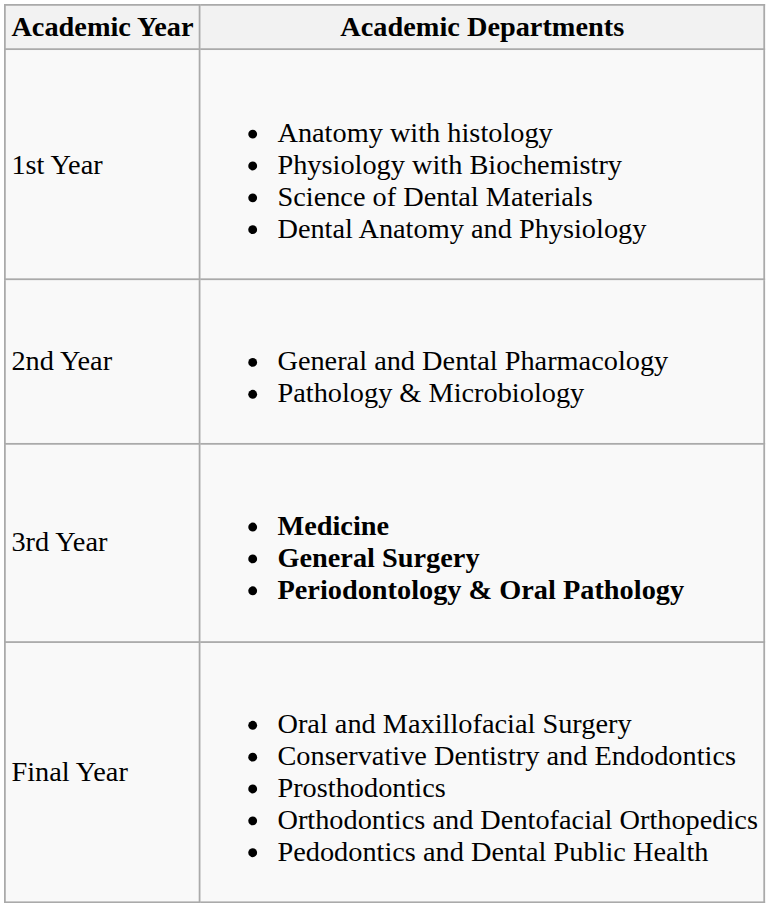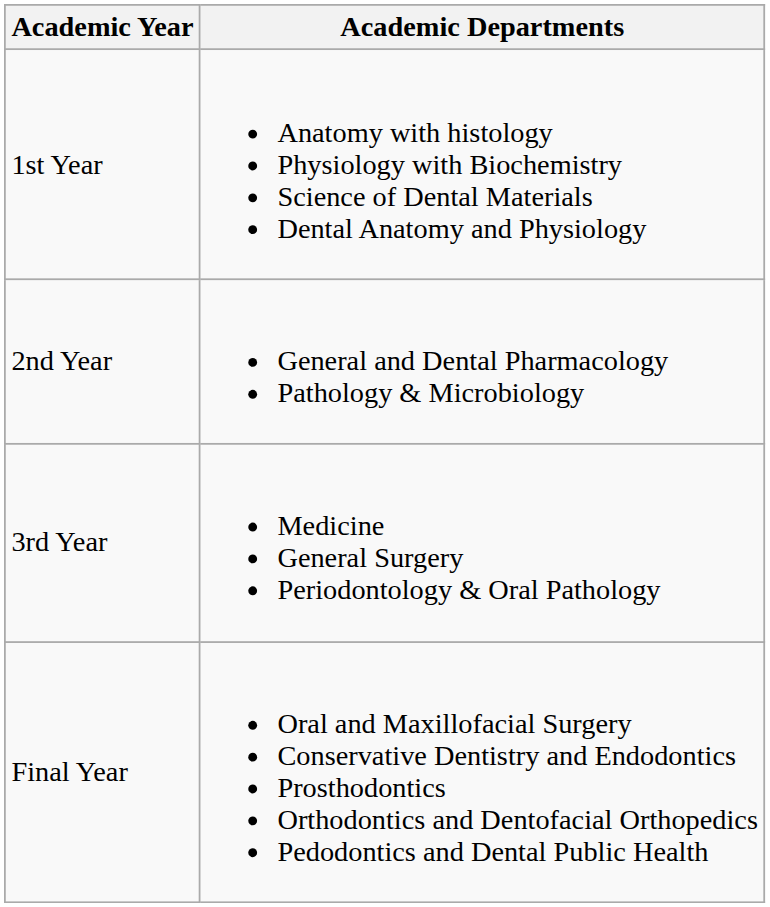(482, 559) bold -> (482, 559) normal
